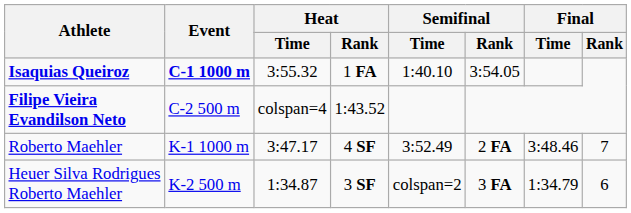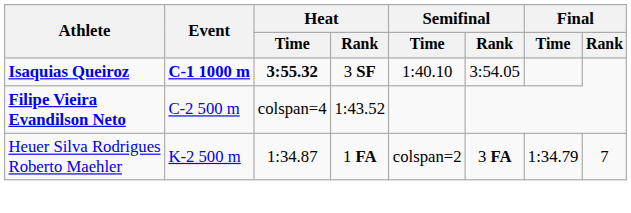(292, 72) normal -> (292, 72) bold
(360, 72) 1 FA -> (360, 72) 3 SF
- row: (65, 147)
(360, 184) 3 SF -> (360, 156) 1 FA
(605, 184) 6 -> (605, 156) 7
